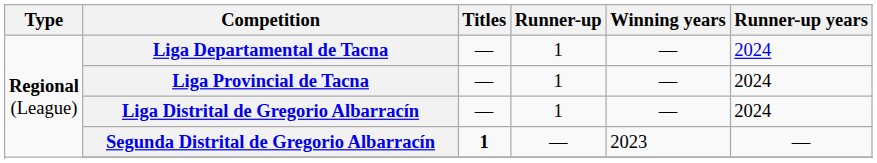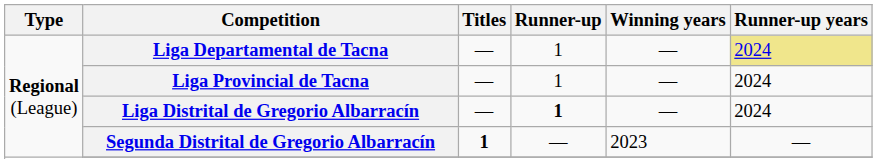(753, 50) no background -> (753, 50) khaki background
(558, 111) normal -> (558, 111) bold
